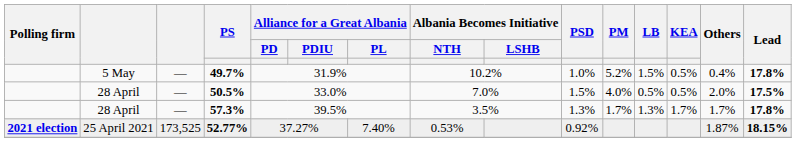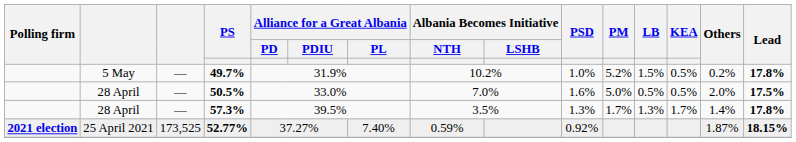(722, 73) 0.4% -> (722, 73) 0.2%
(582, 92) 1.5% -> (582, 92) 1.6%
(619, 92) 4.0% -> (619, 92) 5.0%
(722, 110) 1.7% -> (722, 110) 1.4%
(447, 128) 0.53% -> (447, 128) 0.59%
